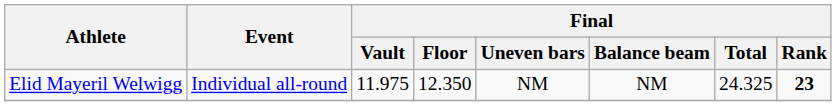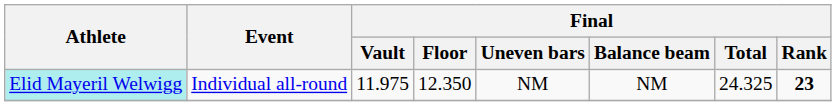(96, 85) no background -> (96, 85) paleturquoise background
